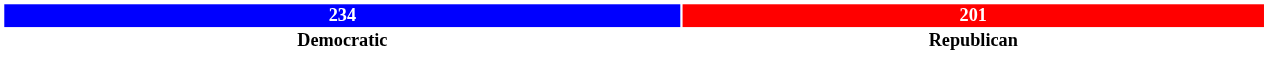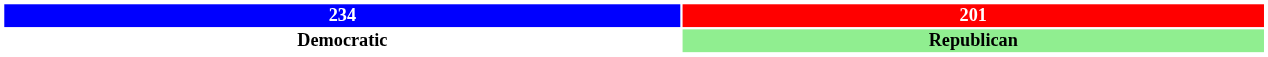(973, 40) no background -> (973, 40) lightgreen background
